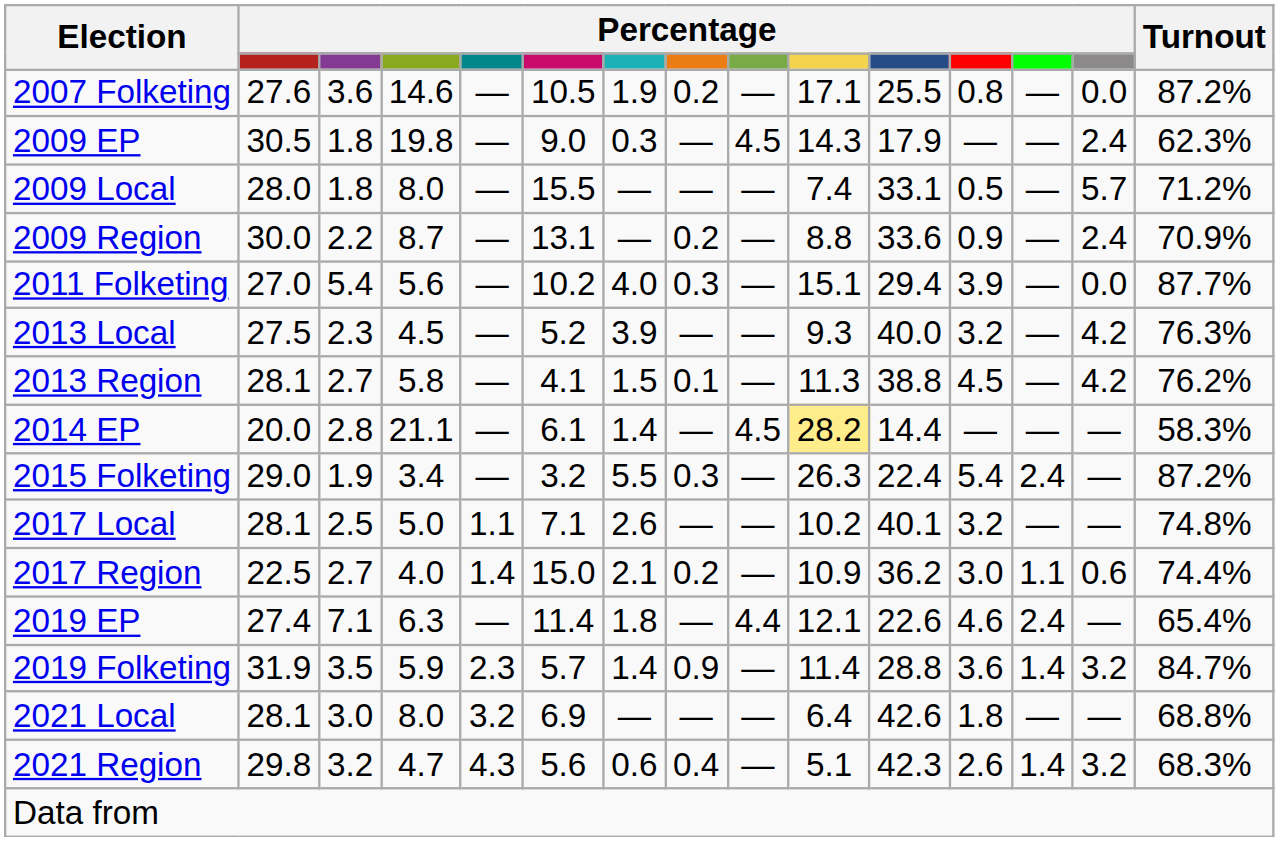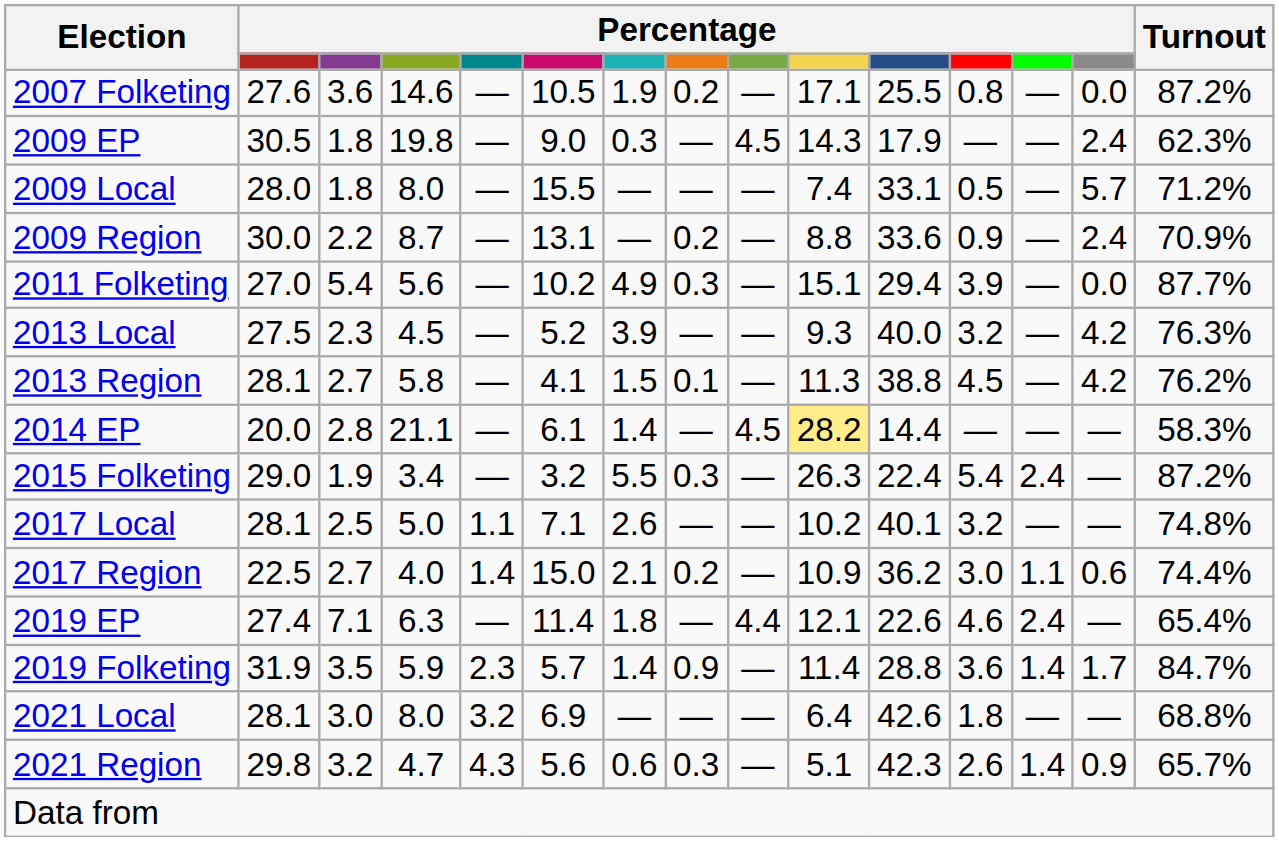(634, 285) 4.0 -> (634, 285) 4.9
(1104, 668) 3.2 -> (1104, 668) 1.7
(696, 764) 0.4 -> (696, 764) 0.3
(1104, 764) 3.2 -> (1104, 764) 0.9
(1204, 764) 68.3% -> (1204, 764) 65.7%
